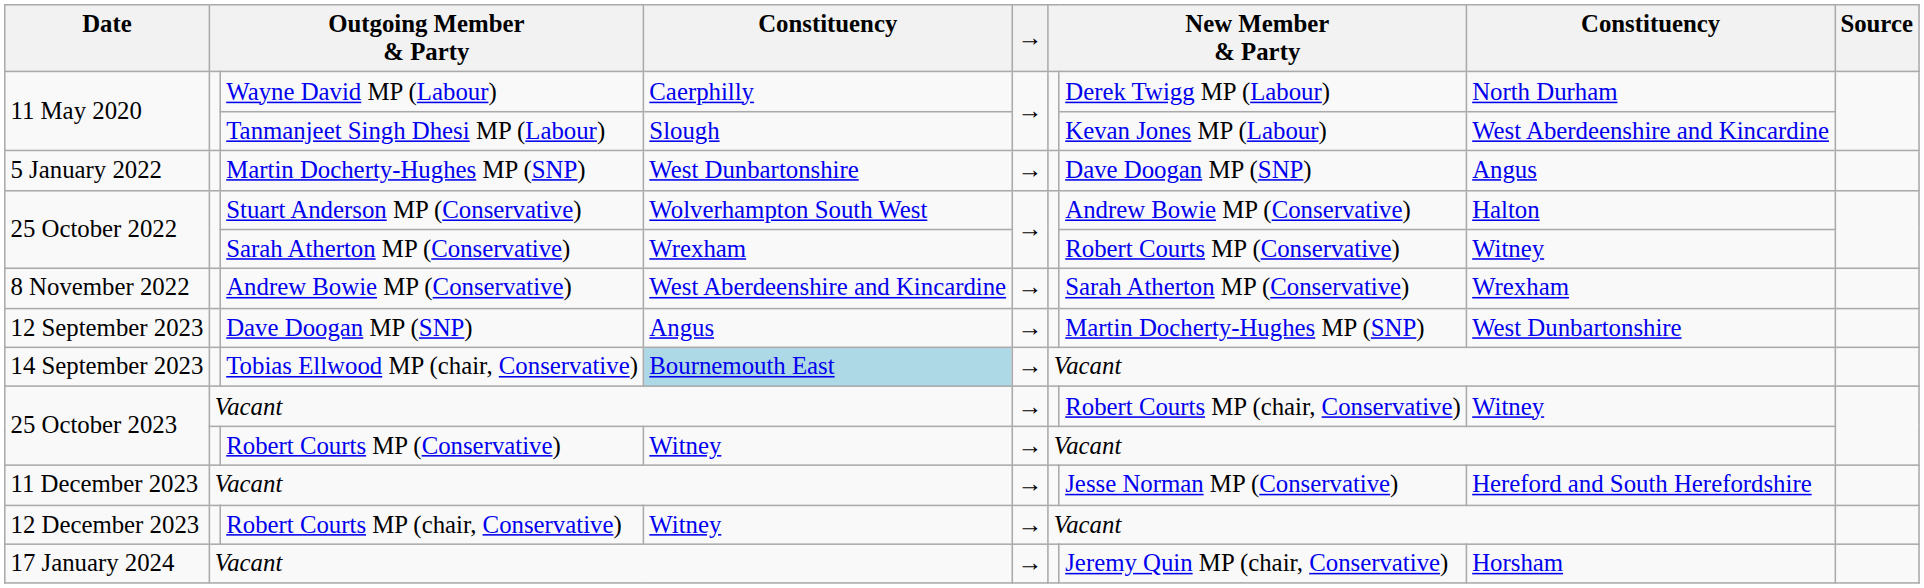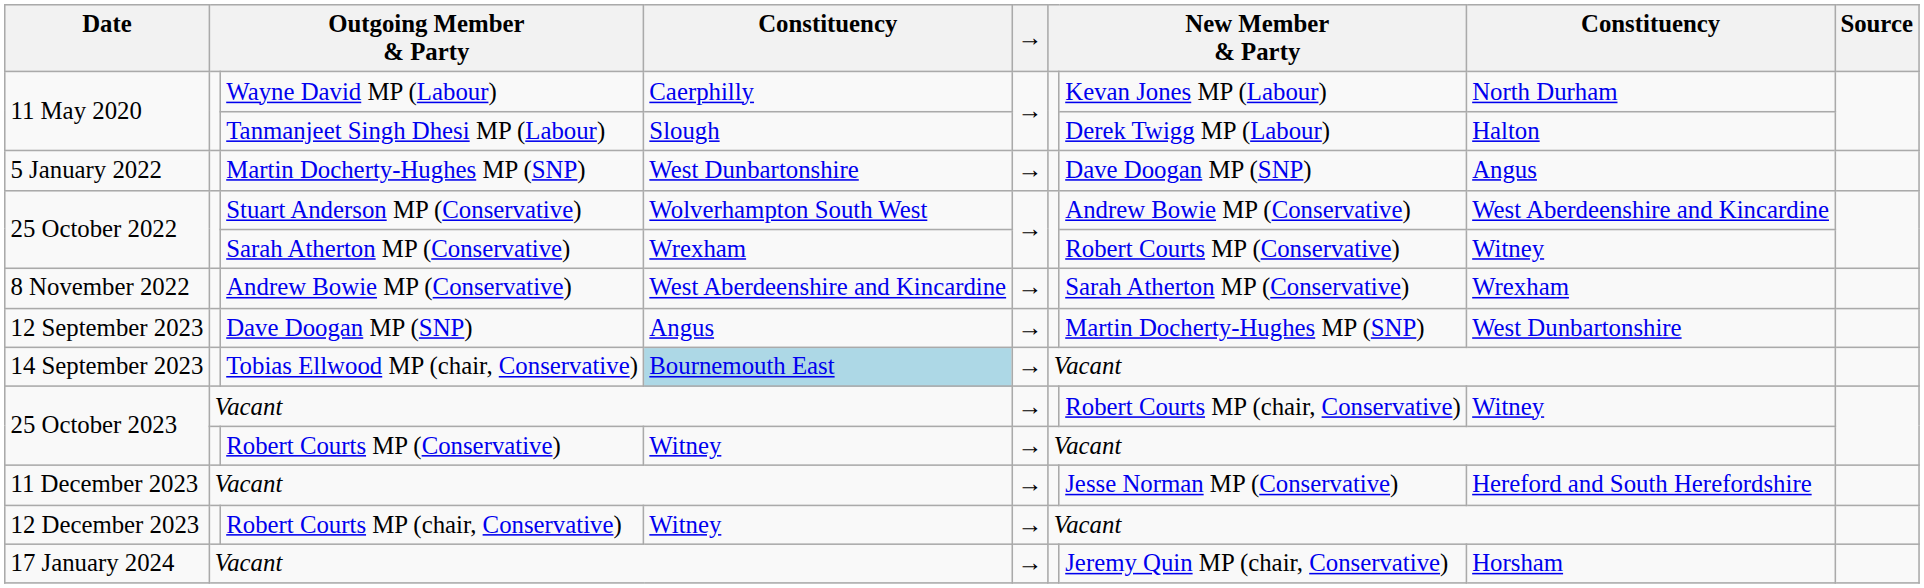(1198, 91) Derek Twigg MP (Labour) -> (1196, 91) Kevan Jones MP (Labour)
(1196, 130) Kevan Jones MP (Labour) -> (1198, 130) Derek Twigg MP (Labour)
(1651, 130) West Aberdeenshire and Kincardine -> (1506, 130) Halton
(1506, 209) Halton -> (1651, 209) West Aberdeenshire and Kincardine
